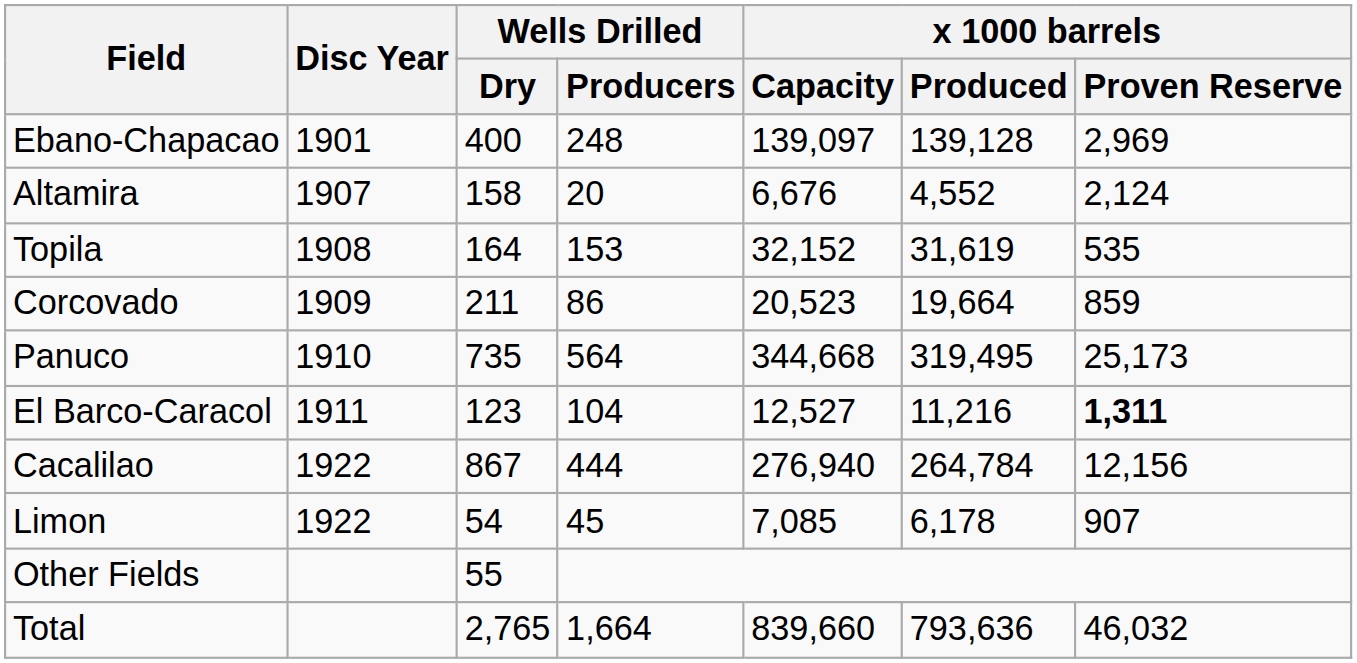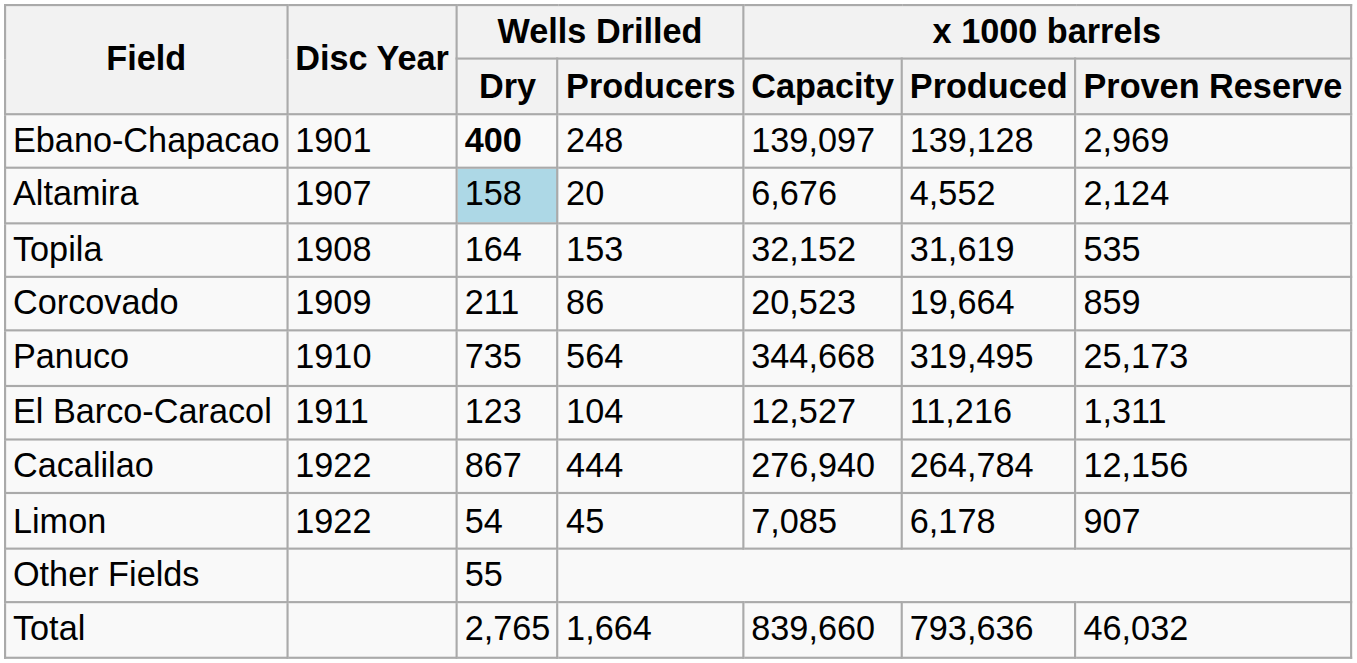(493, 140) normal -> (493, 140) bold
(493, 194) no background -> (493, 194) lightblue background
(1125, 411) bold -> (1125, 411) normal
